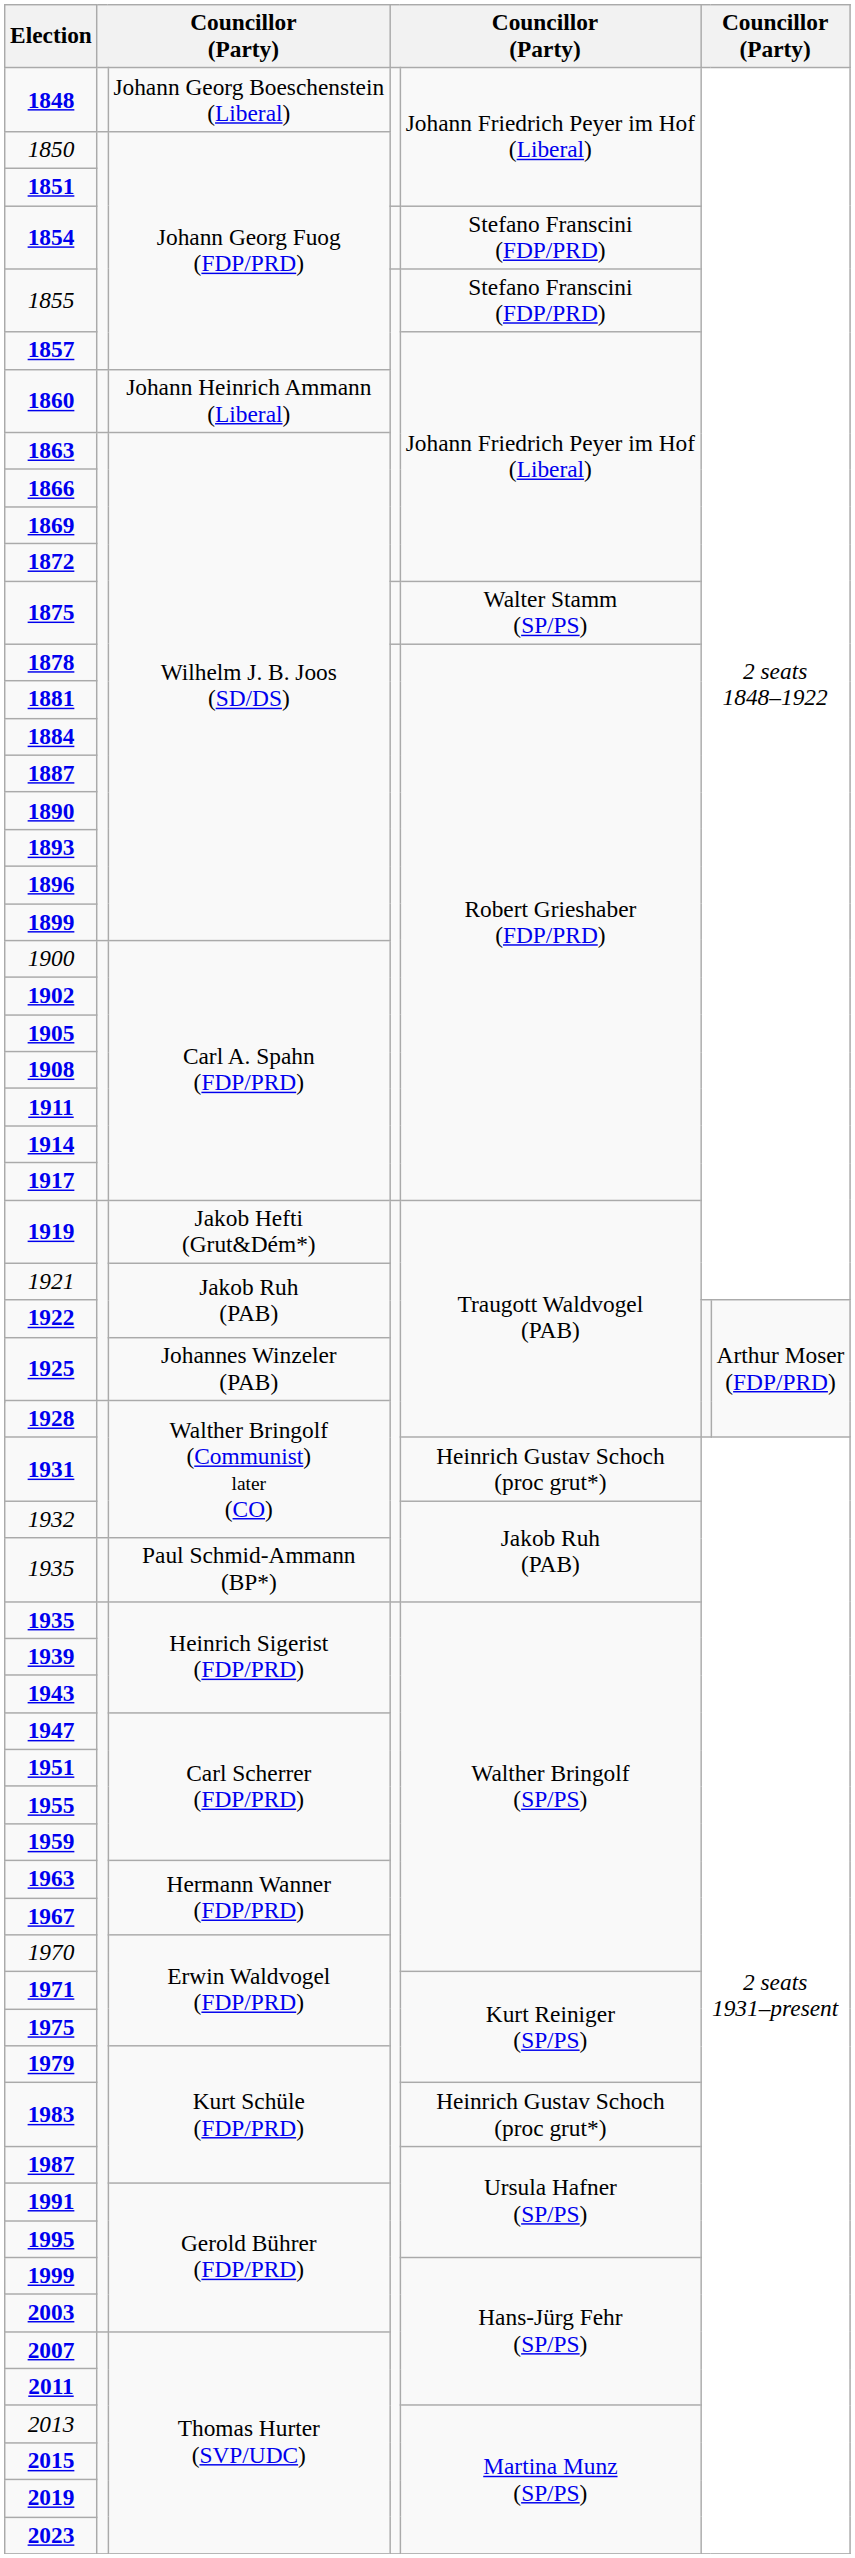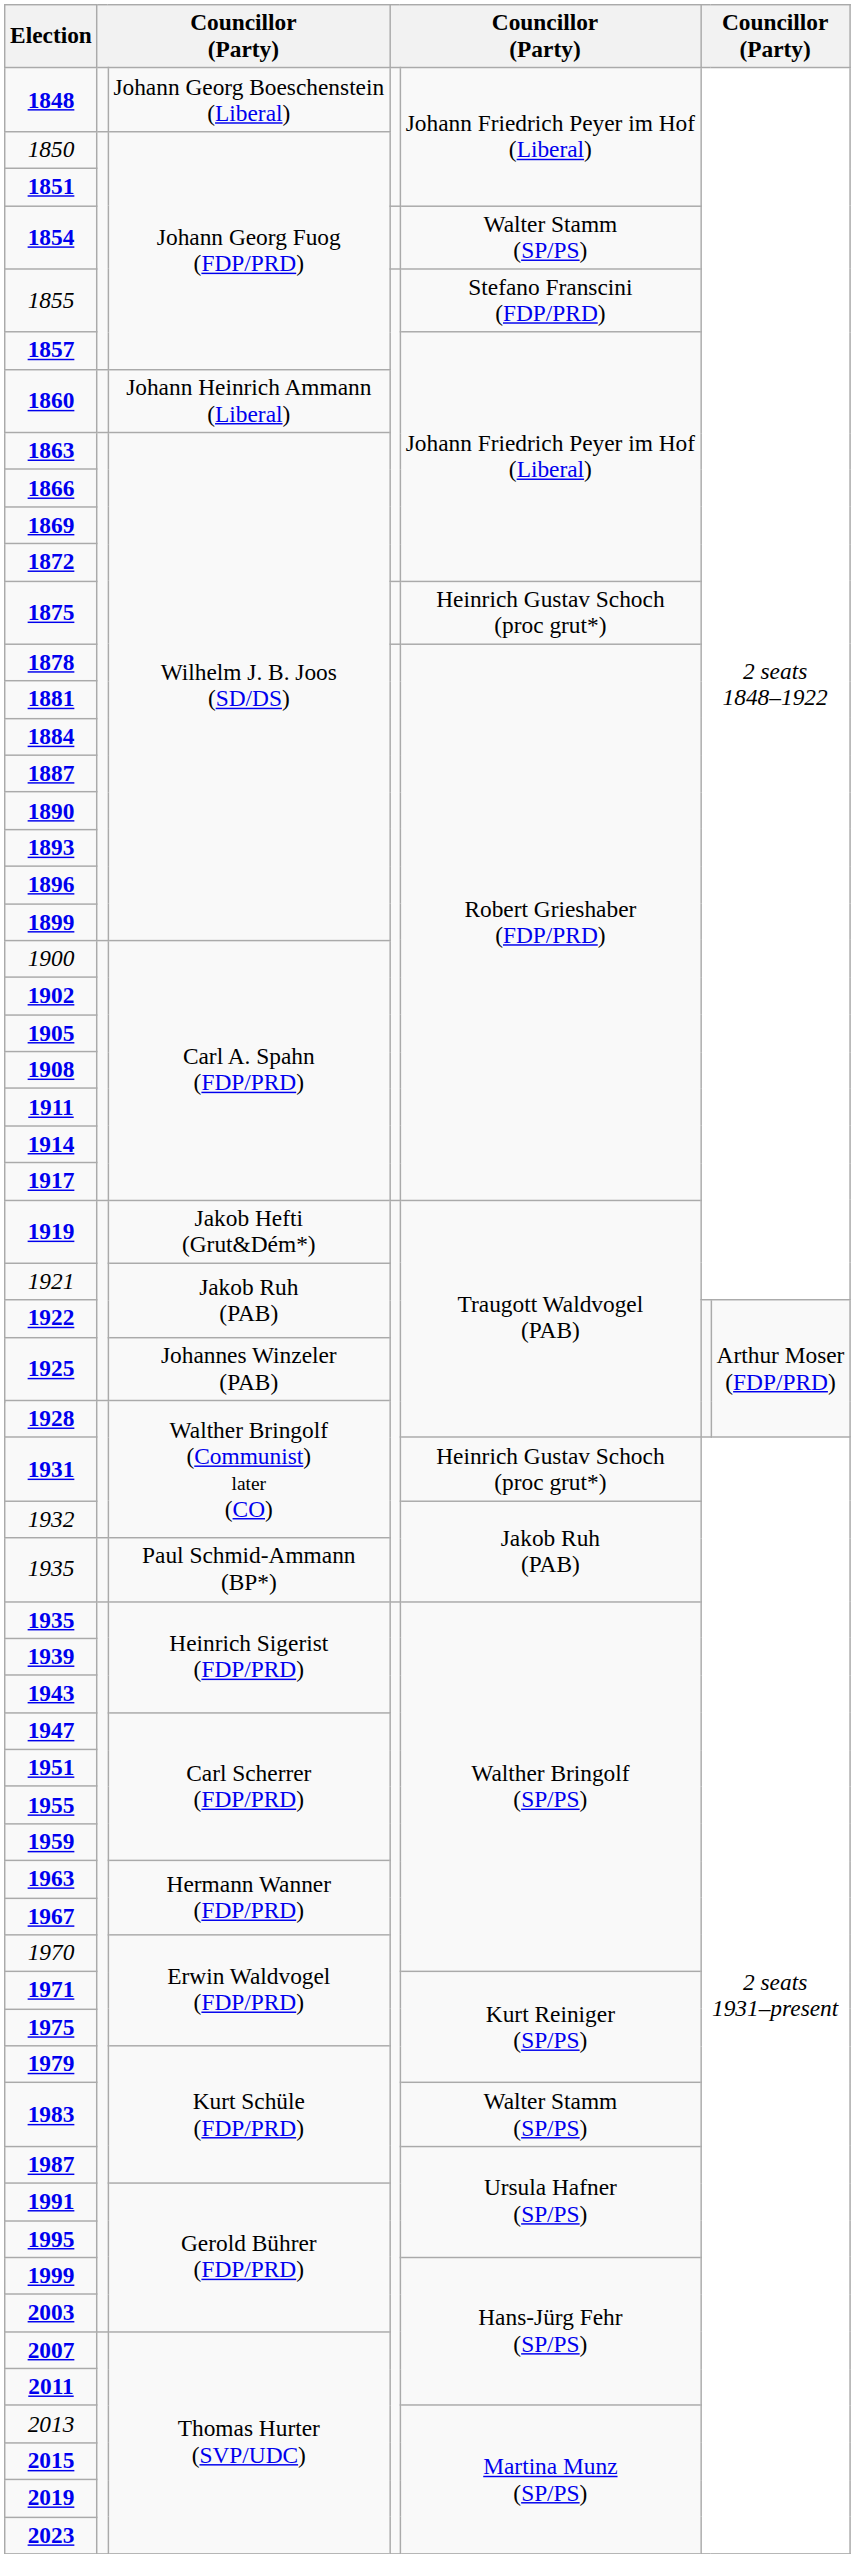(550, 236) Stefano Franscini (FDP/PRD) -> (550, 236) Walter Stamm (SP/PS)
(550, 612) Walter Stamm (SP/PS) -> (550, 612) Heinrich Gustav Schoch (proc grut*)
(550, 2114) Heinrich Gustav Schoch (proc grut*) -> (550, 2114) Walter Stamm (SP/PS)
